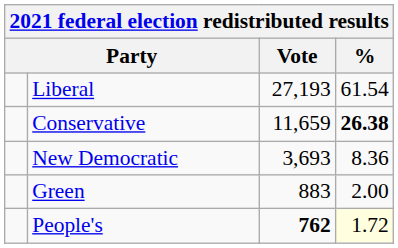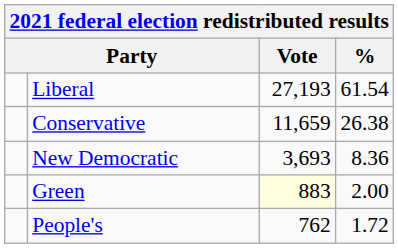(365, 123) bold -> (365, 123) normal
(315, 191) no background -> (315, 191) lightyellow background
(315, 225) bold -> (315, 225) normal
(370, 225) lightyellow background -> (370, 225) no background
